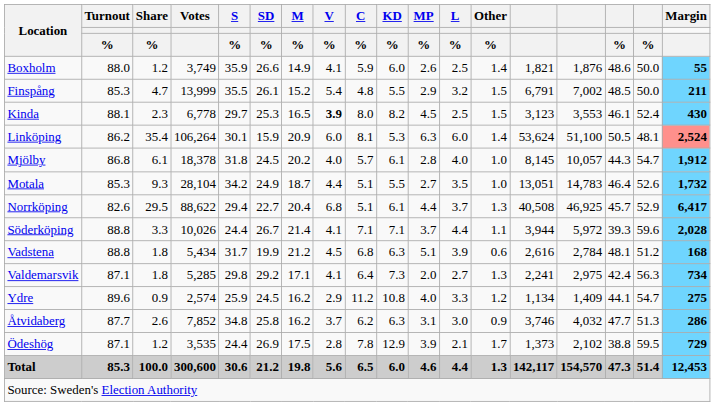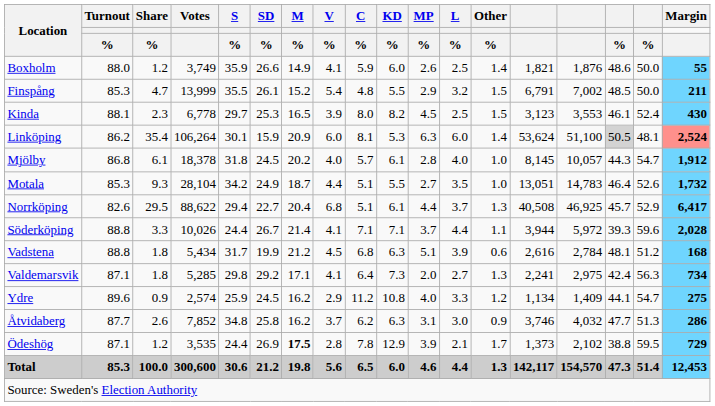(334, 114) bold -> (334, 114) normal
(619, 137) no background -> (619, 137) lightgrey background
(299, 344) normal -> (299, 344) bold
